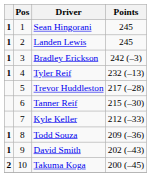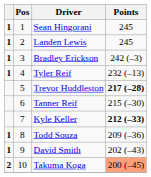(126, 88) normal -> (126, 88) bold
(126, 119) normal -> (126, 119) bold
(126, 165) no background -> (126, 165) lightsalmon background
